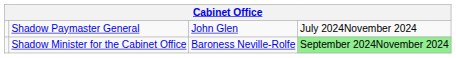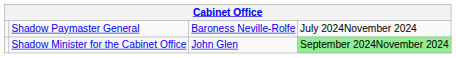(215, 28) John Glen -> (243, 28) Baroness Neville-Rolfe
(243, 45) Baroness Neville-Rolfe -> (215, 45) John Glen
